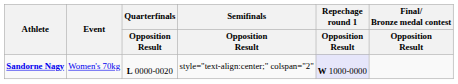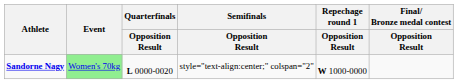(94, 67) no background -> (94, 67) lightgreen background
(342, 72) lavender background -> (342, 72) no background
